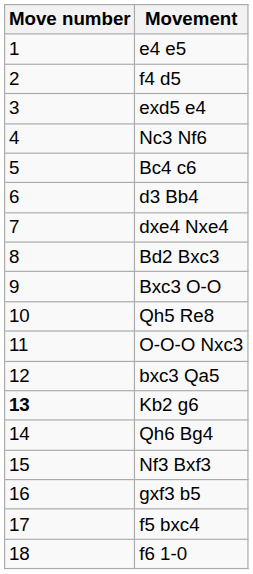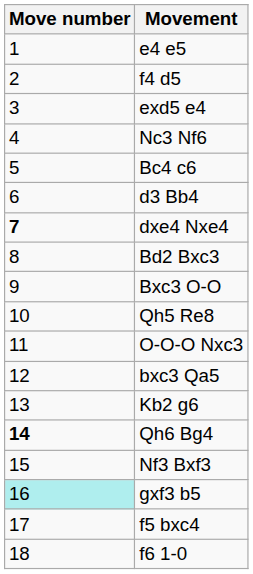(14, 227) normal -> (14, 227) bold
(19, 405) bold -> (19, 405) normal
(19, 434) normal -> (19, 434) bold
(19, 494) no background -> (19, 494) paleturquoise background
